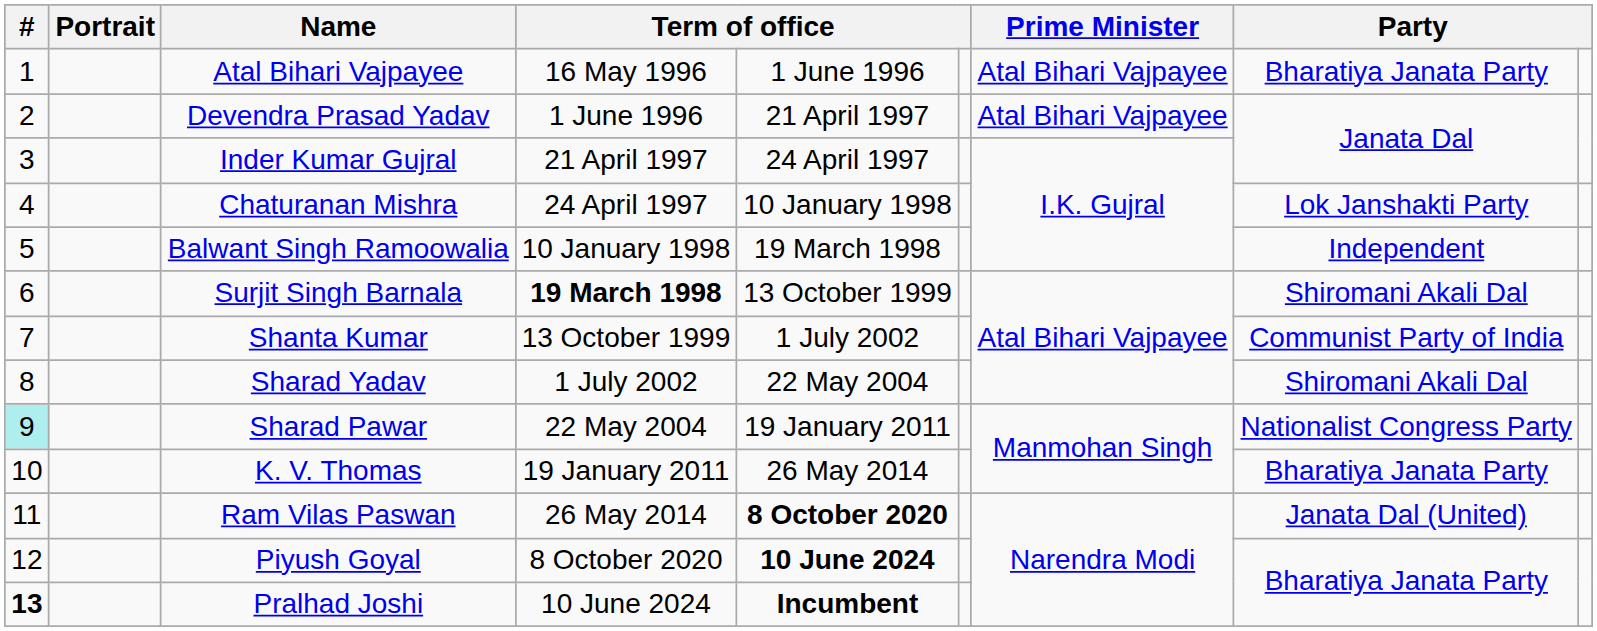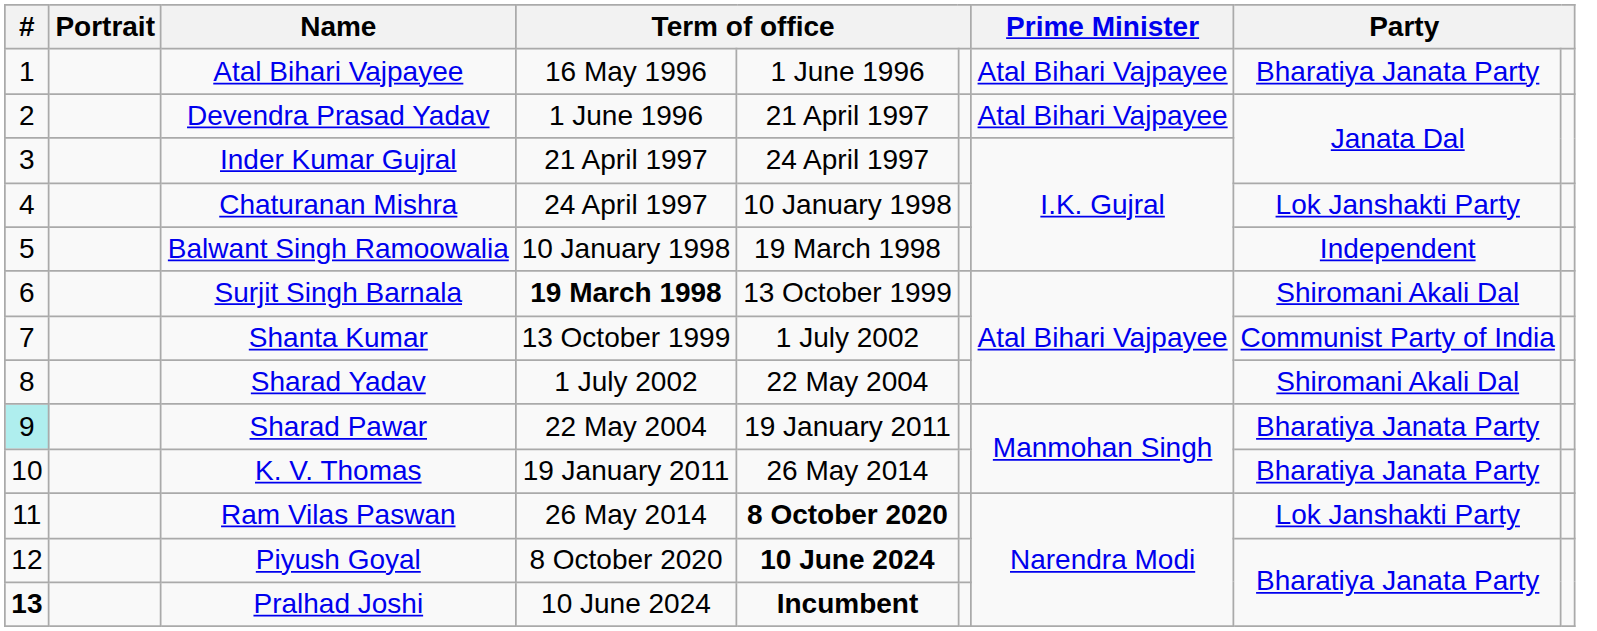(1406, 426) Nationalist Congress Party -> (1398, 426) Bharatiya Janata Party
(1406, 515) Janata Dal (United) -> (1398, 515) Lok Janshakti Party
